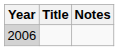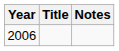(22, 35) lightgrey background -> (22, 35) no background
